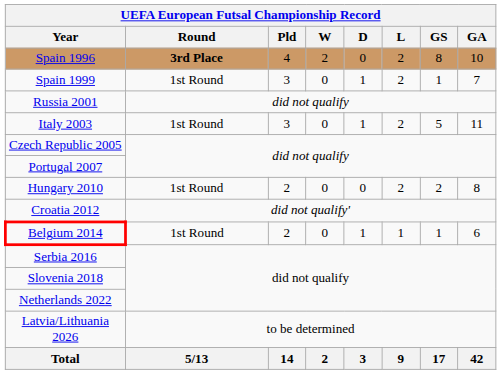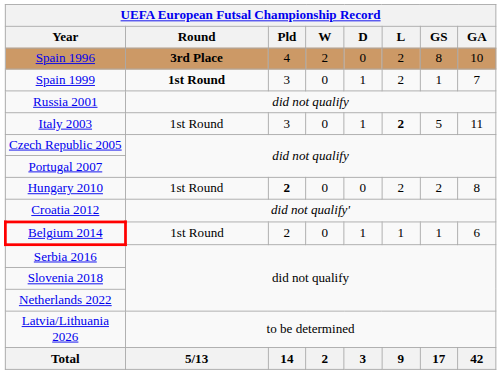(197, 80) normal -> (197, 80) bold
(401, 123) normal -> (401, 123) bold
(287, 188) normal -> (287, 188) bold
